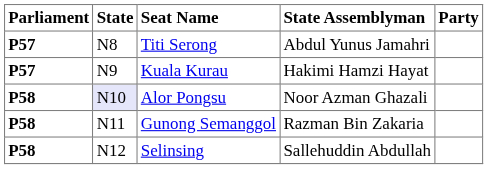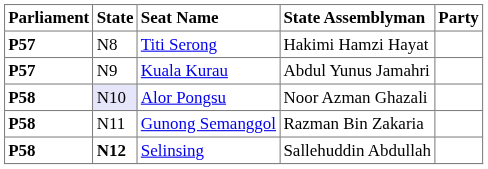(357, 44) Abdul Yunus Jamahri -> (356, 44) Hakimi Hamzi Hayat
(356, 70) Hakimi Hamzi Hayat -> (357, 70) Abdul Yunus Jamahri
(111, 150) normal -> (111, 150) bold
